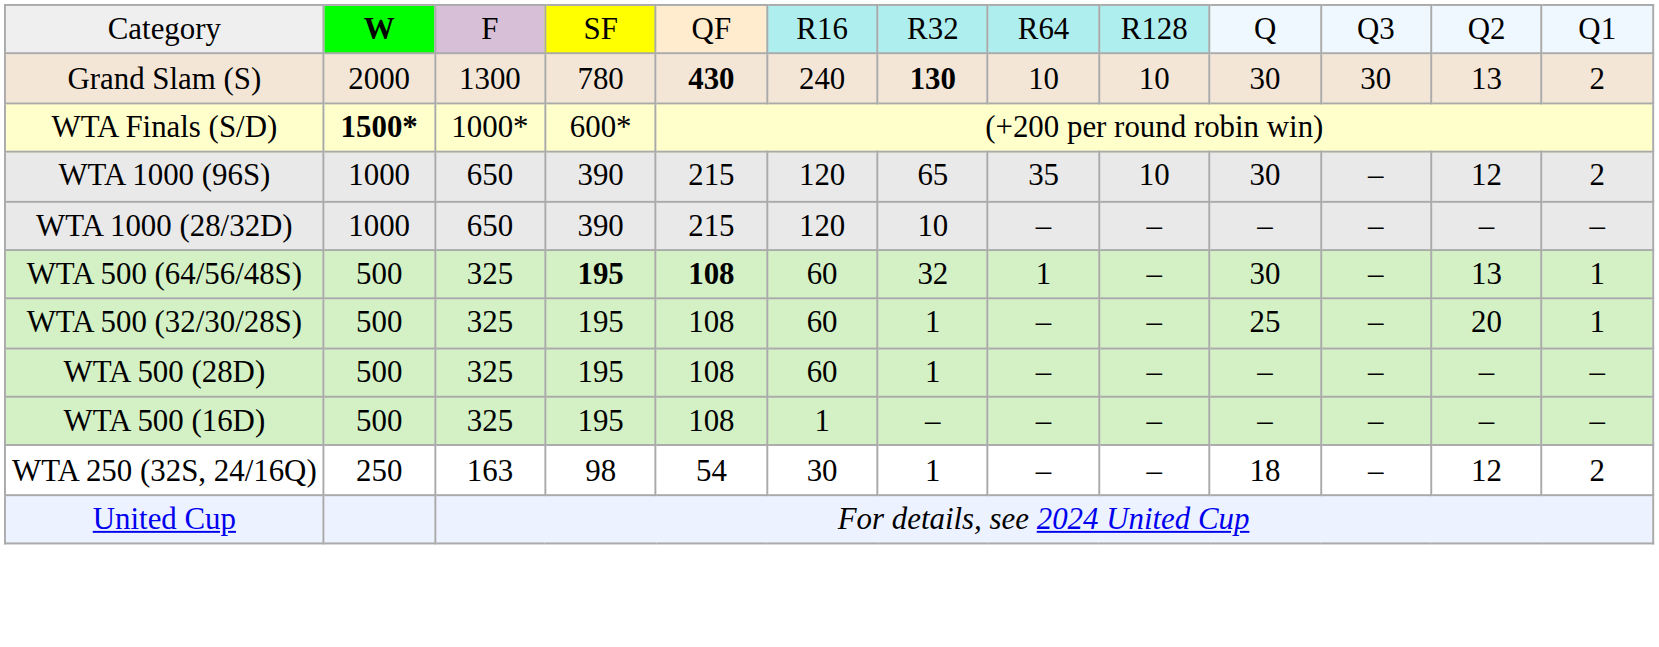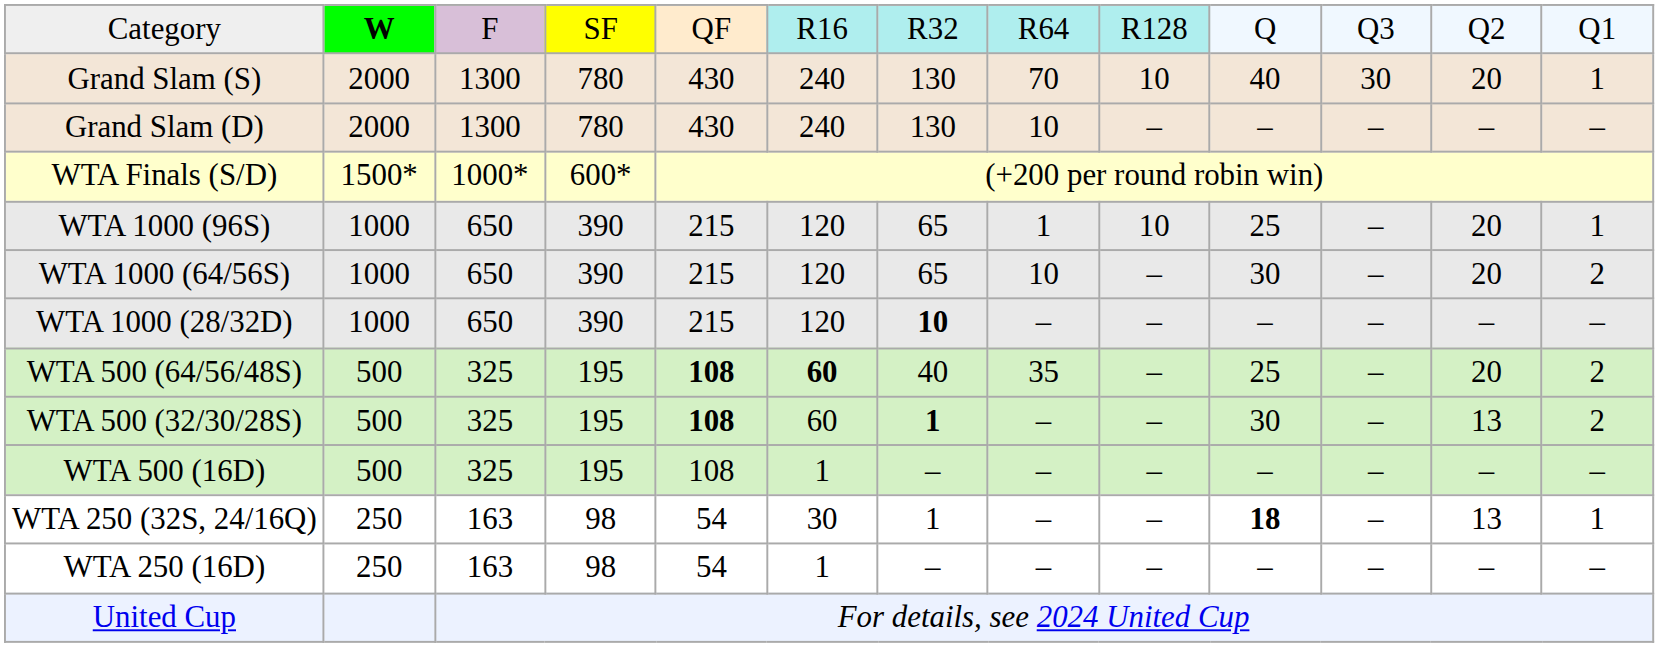(711, 77) bold -> (711, 77) normal
(933, 77) bold -> (933, 77) normal
(1044, 77) 10 -> (1044, 77) 70
(1265, 77) 30 -> (1265, 77) 40
(1487, 77) 13 -> (1487, 77) 20
(1597, 77) 2 -> (1597, 77) 1
+ row: (164, 126)
(379, 126) bold -> (379, 175) normal
(1044, 175) 35 -> (1044, 224) 1
(1265, 175) 30 -> (1265, 224) 25
(1487, 175) 12 -> (1487, 224) 20
(1597, 175) 2 -> (1597, 224) 1
+ row: (164, 273)
(933, 224) normal -> (933, 322) bold
(601, 273) bold -> (601, 371) normal
(822, 273) normal -> (822, 371) bold
(933, 273) 32 -> (933, 371) 40
(1044, 273) 1 -> (1044, 371) 35
(1265, 273) 30 -> (1265, 371) 25
(1487, 273) 13 -> (1487, 371) 20
(1597, 273) 1 -> (1597, 371) 2
(711, 322) normal -> (711, 420) bold
(933, 322) normal -> (933, 420) bold
(1265, 322) 25 -> (1265, 420) 30
(1487, 322) 20 -> (1487, 420) 13
(1597, 322) 1 -> (1597, 420) 2
- row: (164, 371)
(1265, 469) normal -> (1265, 518) bold
(1487, 469) 12 -> (1487, 518) 13
(1597, 469) 2 -> (1597, 518) 1
+ row: (164, 567)
